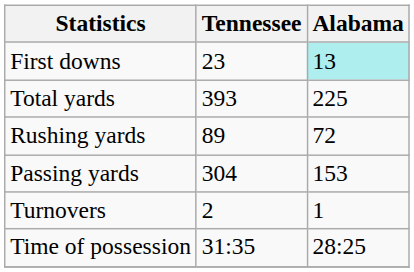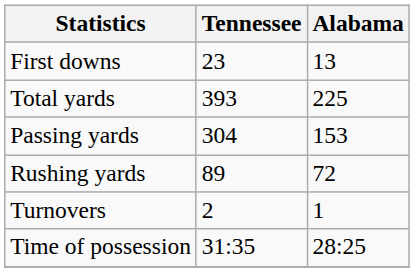(324, 60) paleturquoise background -> (324, 60) no background
rows swapped: (78, 135) <-> (75, 172)
